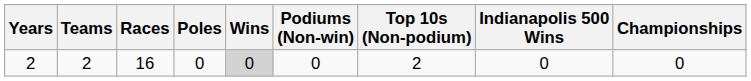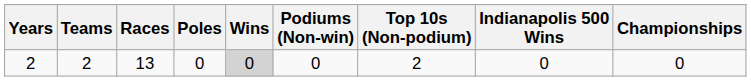(145, 63) 16 -> (145, 63) 13
